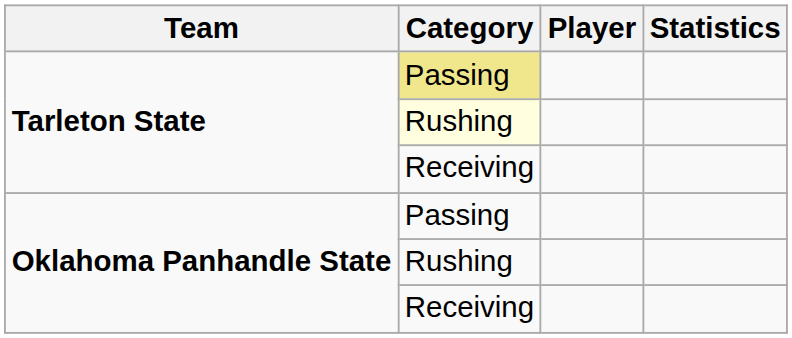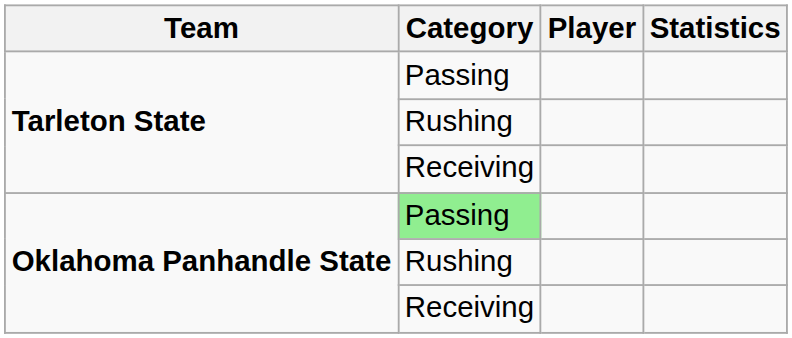(457, 74) khaki background -> (457, 74) no background
(459, 121) lightyellow background -> (459, 121) no background
(457, 215) no background -> (457, 215) lightgreen background
